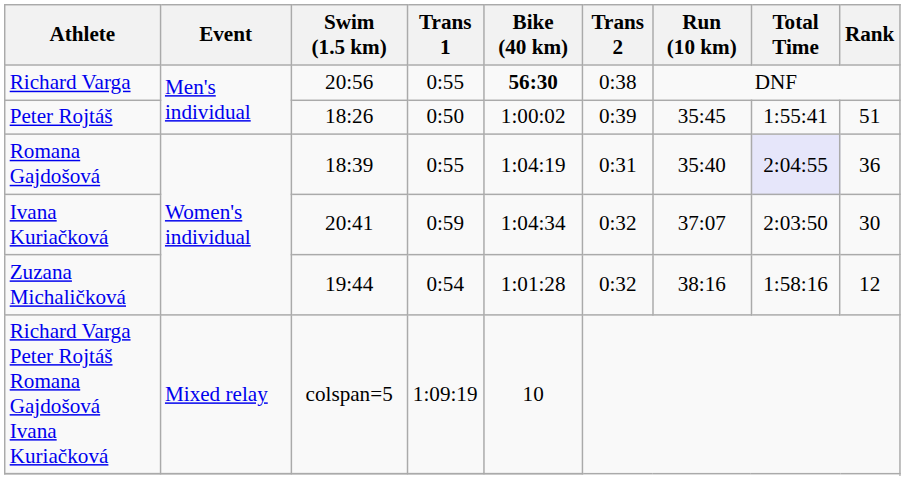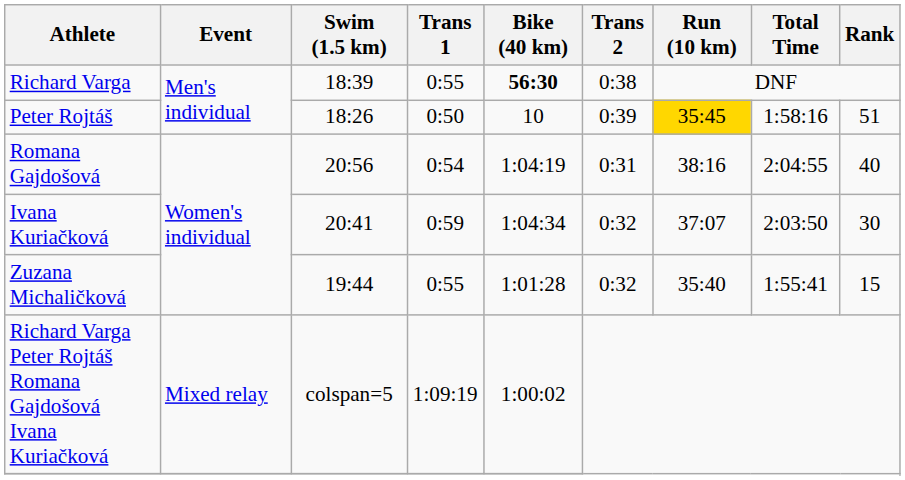(349, 82) 20:56 -> (349, 82) 18:39
(533, 117) 1:00:02 -> (533, 117) 10
(702, 117) no background -> (702, 117) gold background
(796, 117) 1:55:41 -> (796, 117) 1:58:16
(349, 164) 18:39 -> (349, 164) 20:56
(445, 164) 0:55 -> (445, 164) 0:54
(702, 164) 35:40 -> (702, 164) 38:16
(796, 164) lavender background -> (796, 164) no background
(870, 164) 36 -> (870, 164) 40
(445, 284) 0:54 -> (445, 284) 0:55
(702, 284) 38:16 -> (702, 284) 35:40
(796, 284) 1:58:16 -> (796, 284) 1:55:41
(870, 284) 12 -> (870, 284) 15
(533, 394) 10 -> (533, 394) 1:00:02
